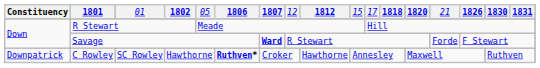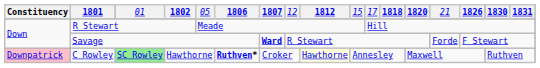(35, 55) no background -> (35, 55) pink background
(140, 55) no background -> (140, 55) lightgreen background
(325, 55) no background -> (325, 55) lightyellow background
